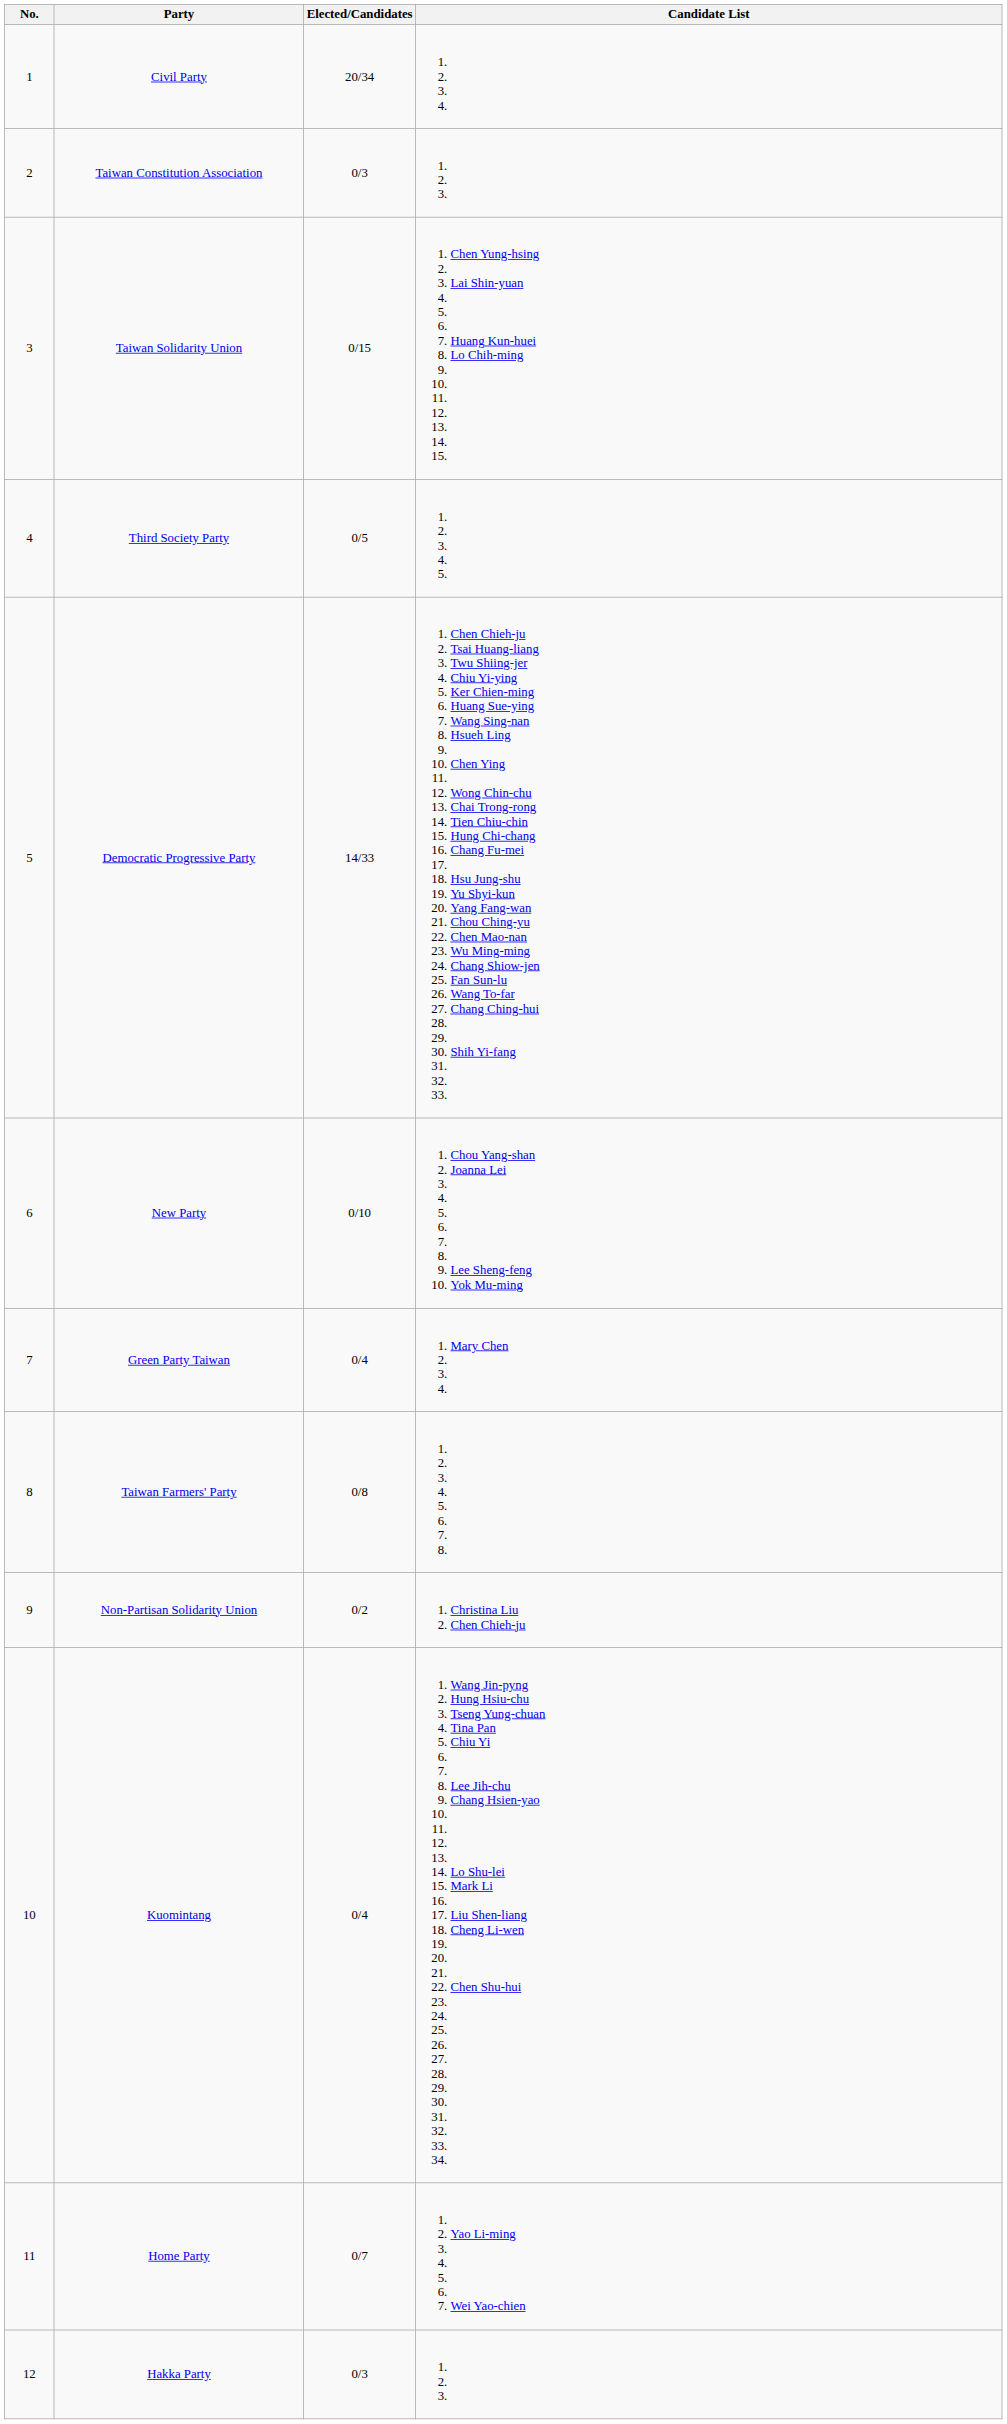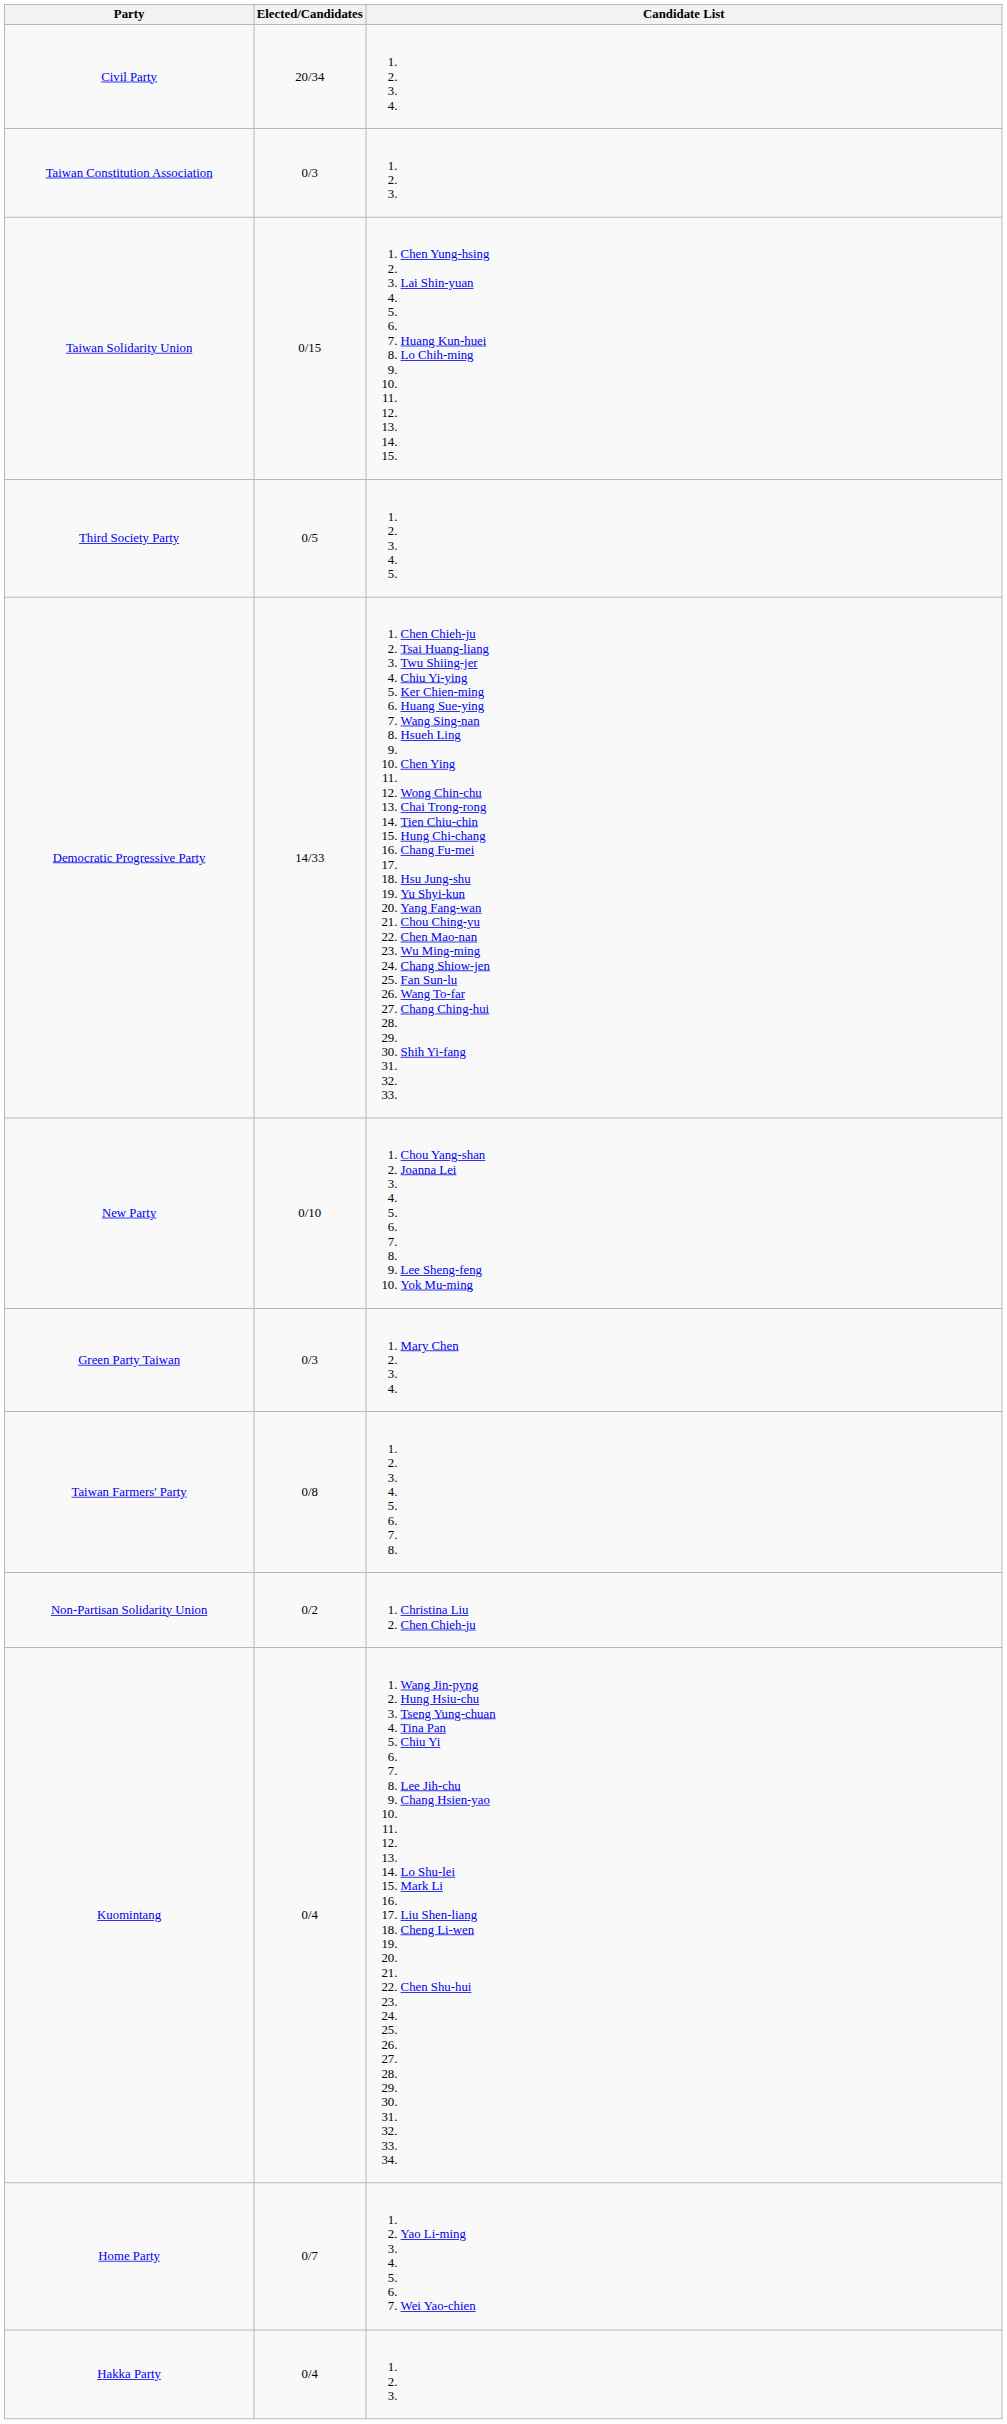- column: (29, 14)
(360, 1359) 0/4 -> (310, 1359) 0/3
(360, 2374) 0/3 -> (310, 2374) 0/4
